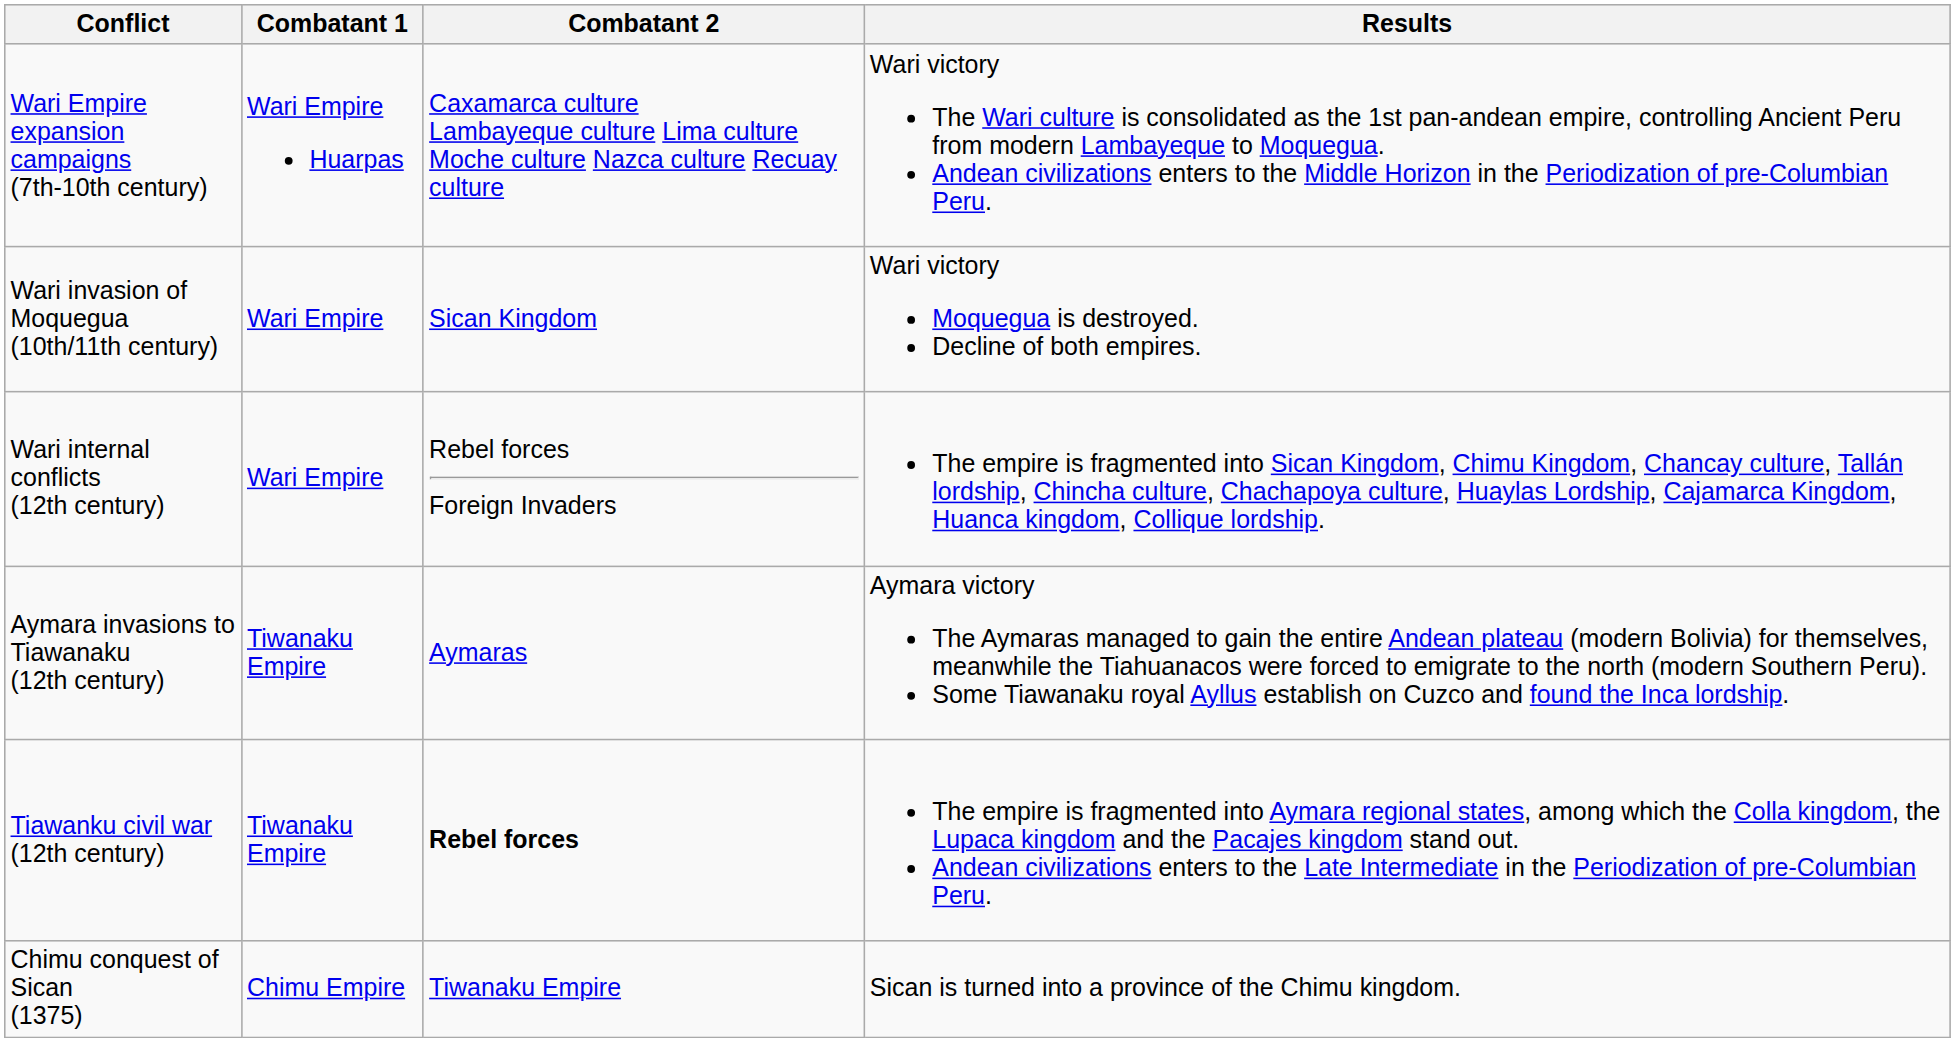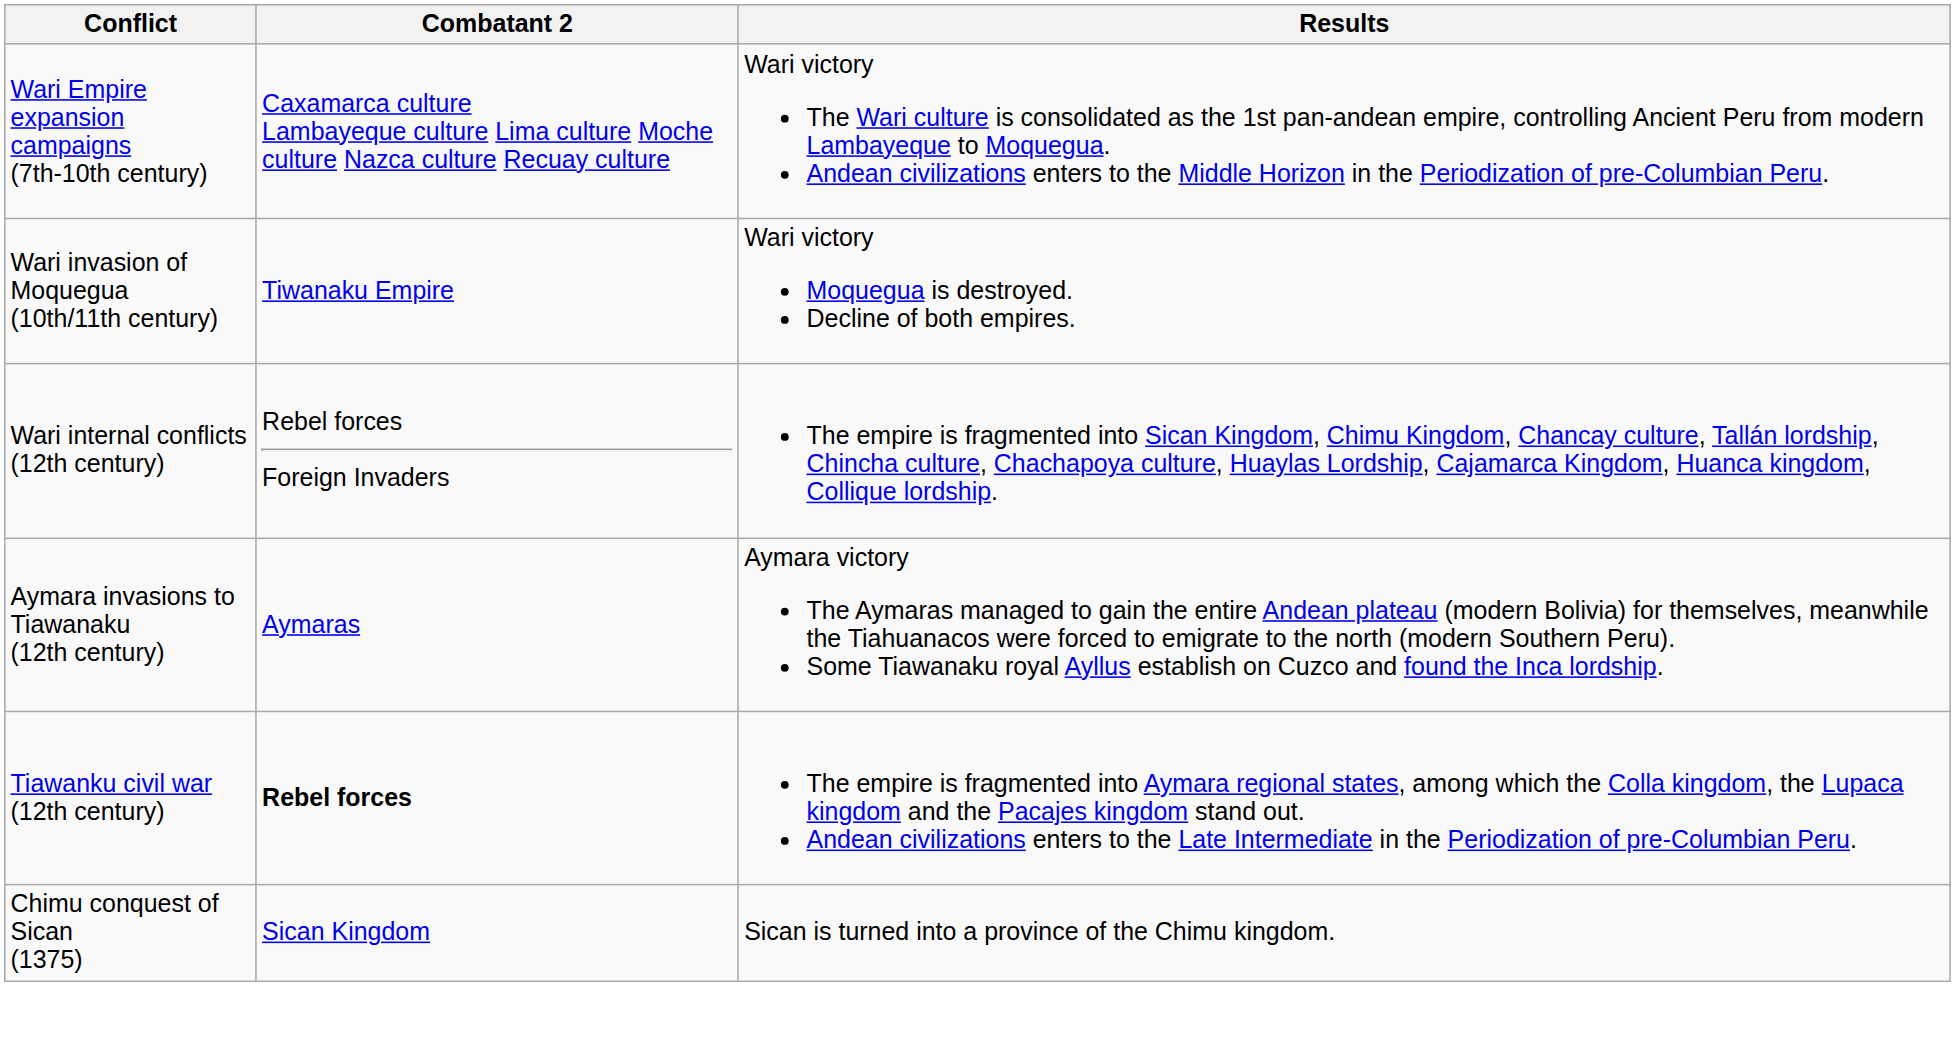- column: (332, 24)
(513, 318) Sican Kingdom -> (358, 290) Tiwanaku Empire
(525, 988) Tiwanaku Empire -> (346, 932) Sican Kingdom
